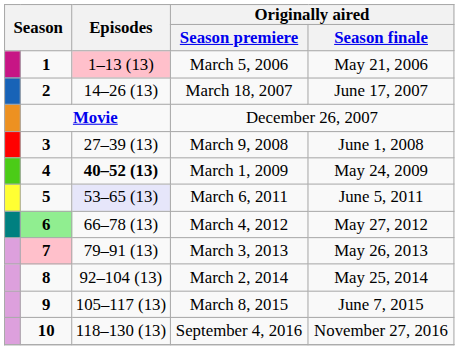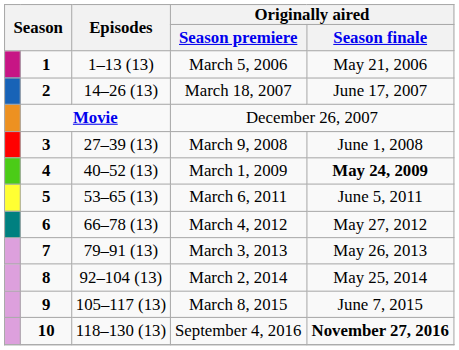(121, 64) pink background -> (121, 64) no background
(121, 170) bold -> (121, 170) normal
(381, 170) normal -> (380, 170) bold
(121, 197) lavender background -> (121, 197) no background
(46, 224) lightgreen background -> (46, 224) no background
(46, 250) pink background -> (46, 250) no background
(381, 330) normal -> (380, 330) bold
